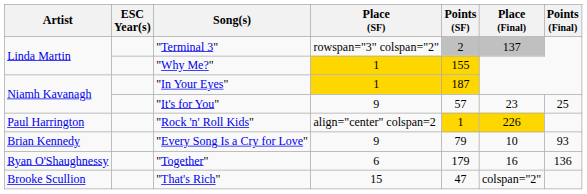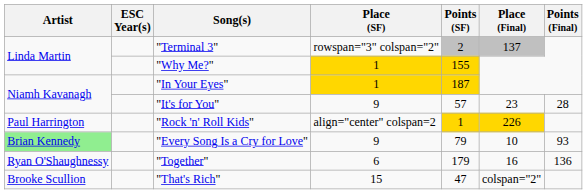(563, 103) 25 -> (563, 103) 28
(44, 141) no background -> (44, 141) lightgreen background
